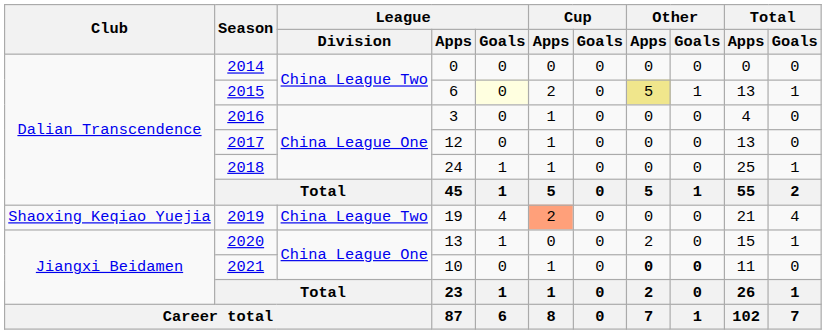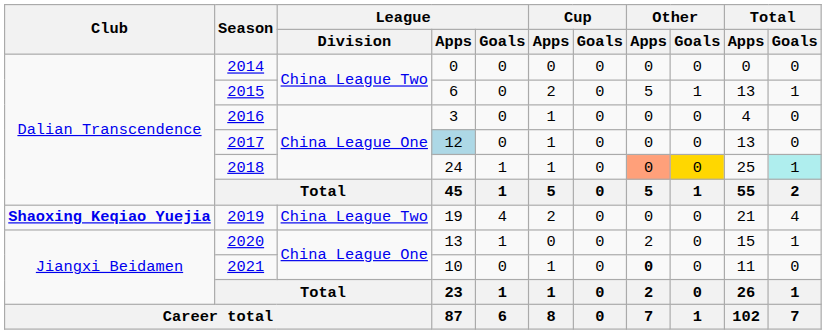(502, 92) lightyellow background -> (502, 92) no background
(649, 92) khaki background -> (649, 92) no background
(454, 142) no background -> (454, 142) lightblue background
(649, 167) no background -> (649, 167) lightsalmon background
(697, 167) no background -> (697, 167) gold background
(795, 167) no background -> (795, 167) paleturquoise background
(110, 217) normal -> (110, 217) bold
(551, 217) lightsalmon background -> (551, 217) no background
(697, 267) bold -> (697, 267) normal
